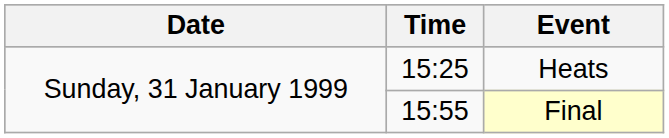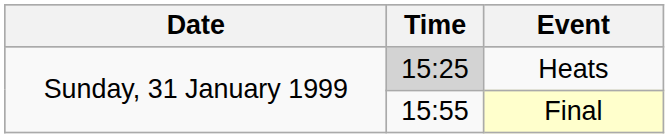(435, 68) no background -> (435, 68) lightgrey background
